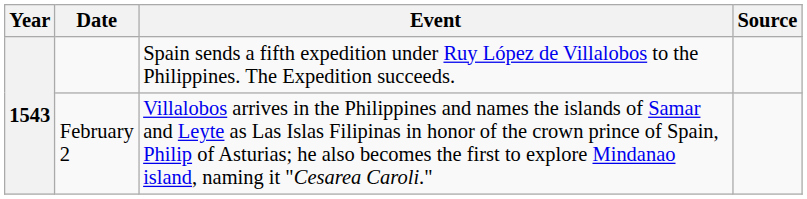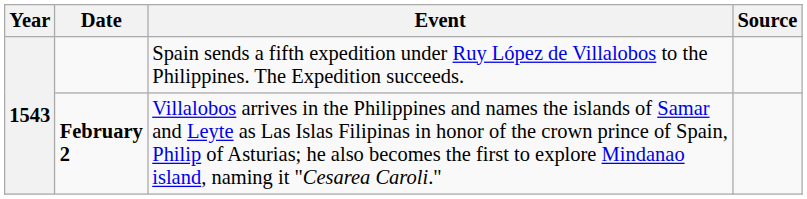(97, 143) normal -> (101, 143) bold
